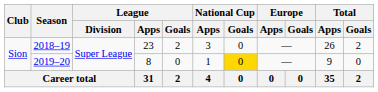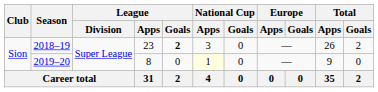(178, 45) normal -> (178, 45) bold
(208, 62) no background -> (208, 62) lightyellow background
(240, 62) gold background -> (240, 62) no background
